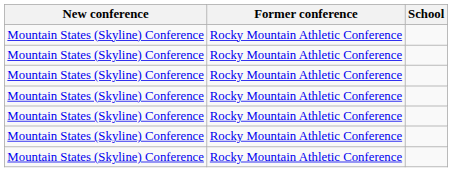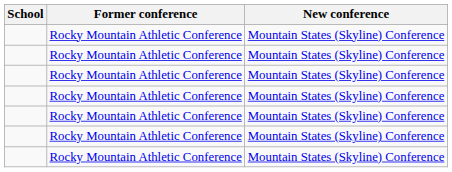columns swapped: (426, 14) <-> (106, 14)
